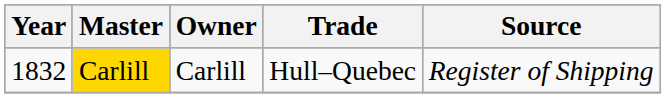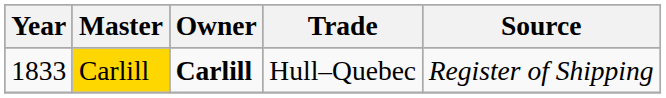(39, 69) 1832 -> (39, 69) 1833
(211, 69) normal -> (214, 69) bold
